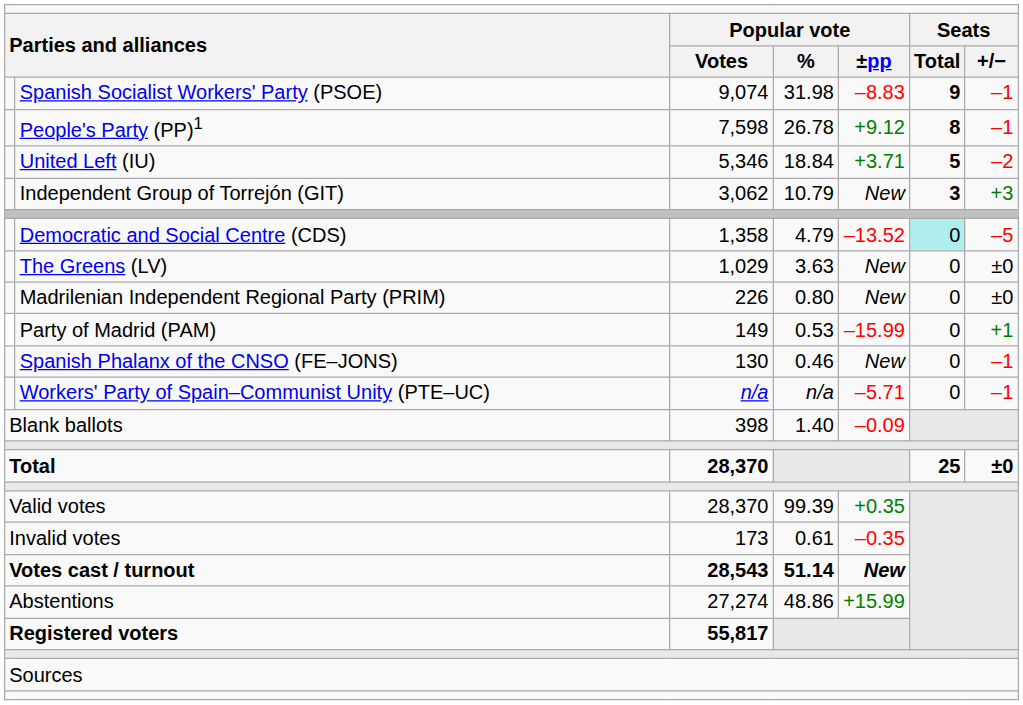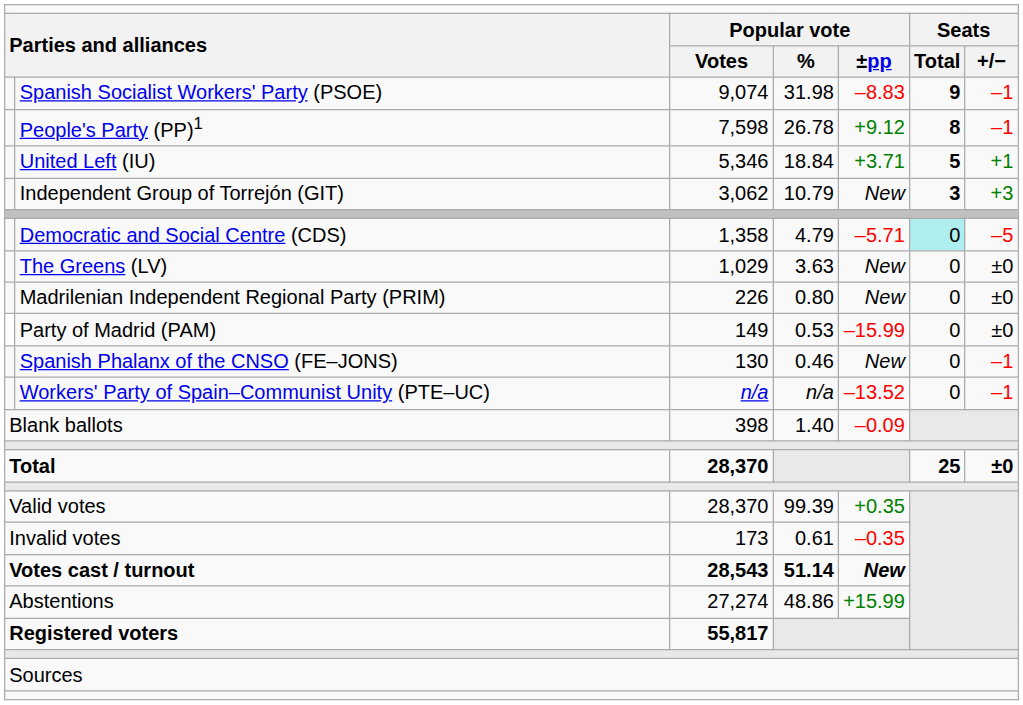(1002, 161) –2 -> (1002, 161) +1
(874, 234) –13.52 -> (880, 234) –5.71
(1002, 329) +1 -> (1002, 329) ±0
(880, 393) –5.71 -> (874, 393) –13.52
